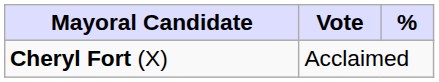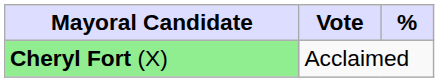(89, 58) no background -> (89, 58) lightgreen background
